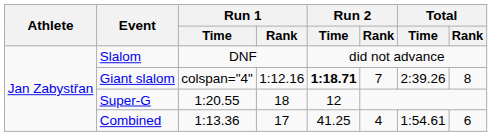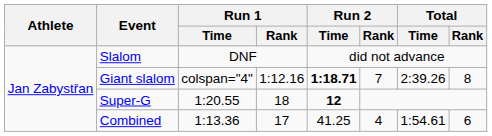(334, 100) normal -> (334, 100) bold
